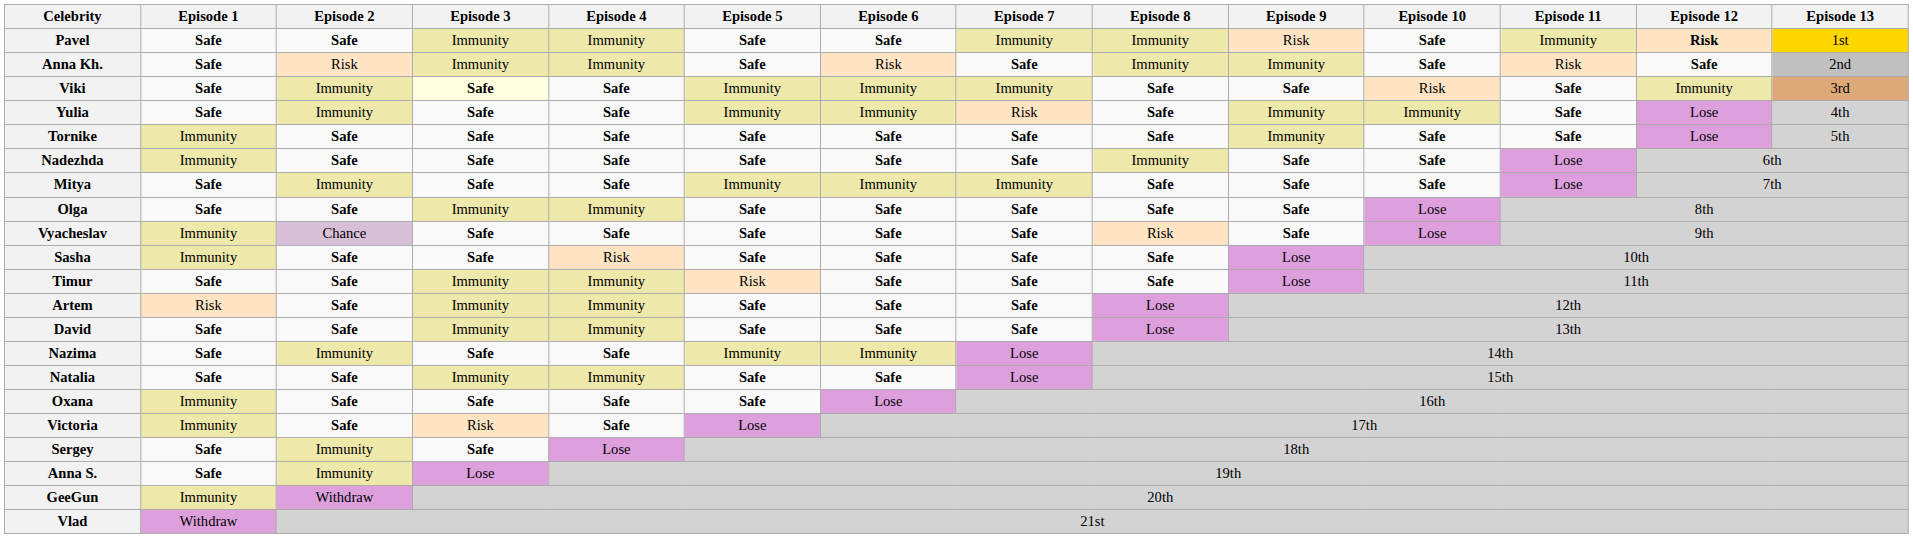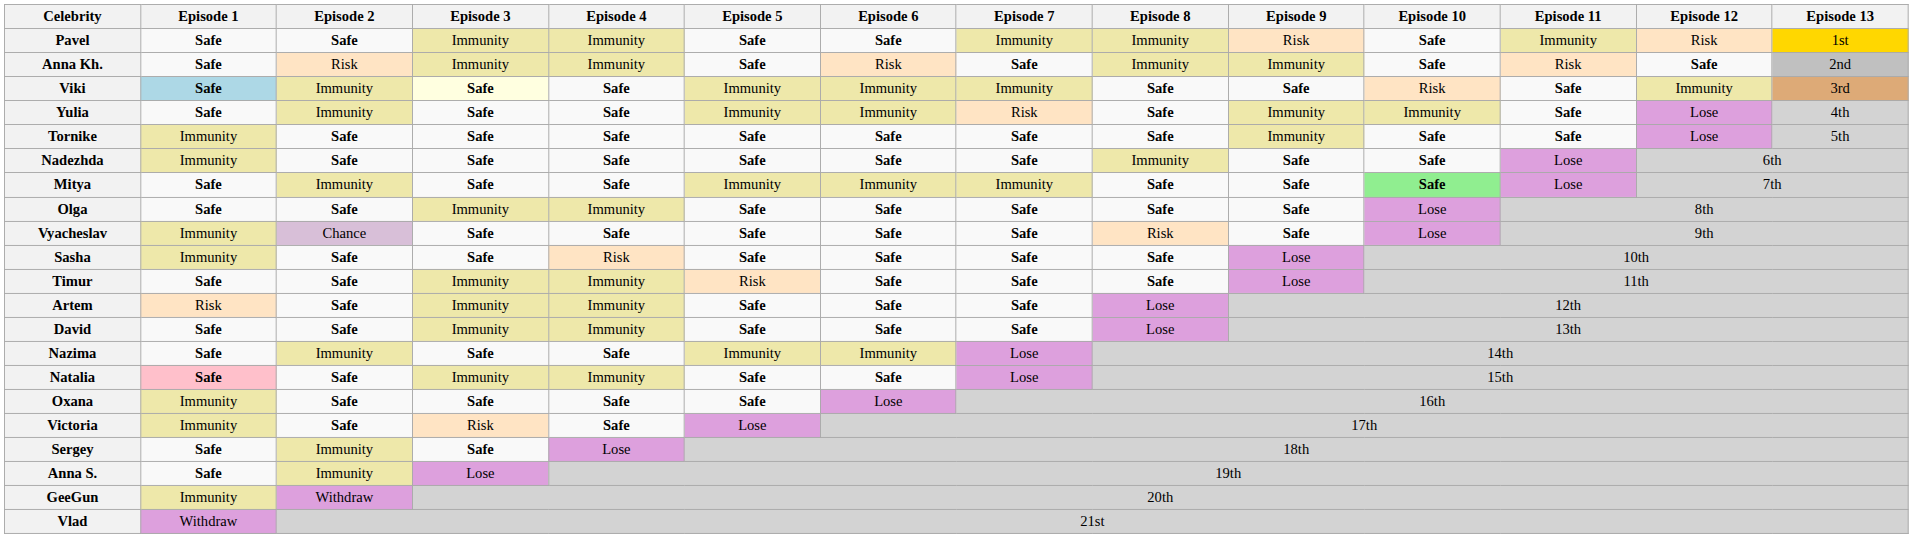(1704, 40) bold -> (1704, 40) normal
(208, 88) no background -> (208, 88) lightblue background
(1432, 185) no background -> (1432, 185) lightgreen background
(208, 377) no background -> (208, 377) pink background
